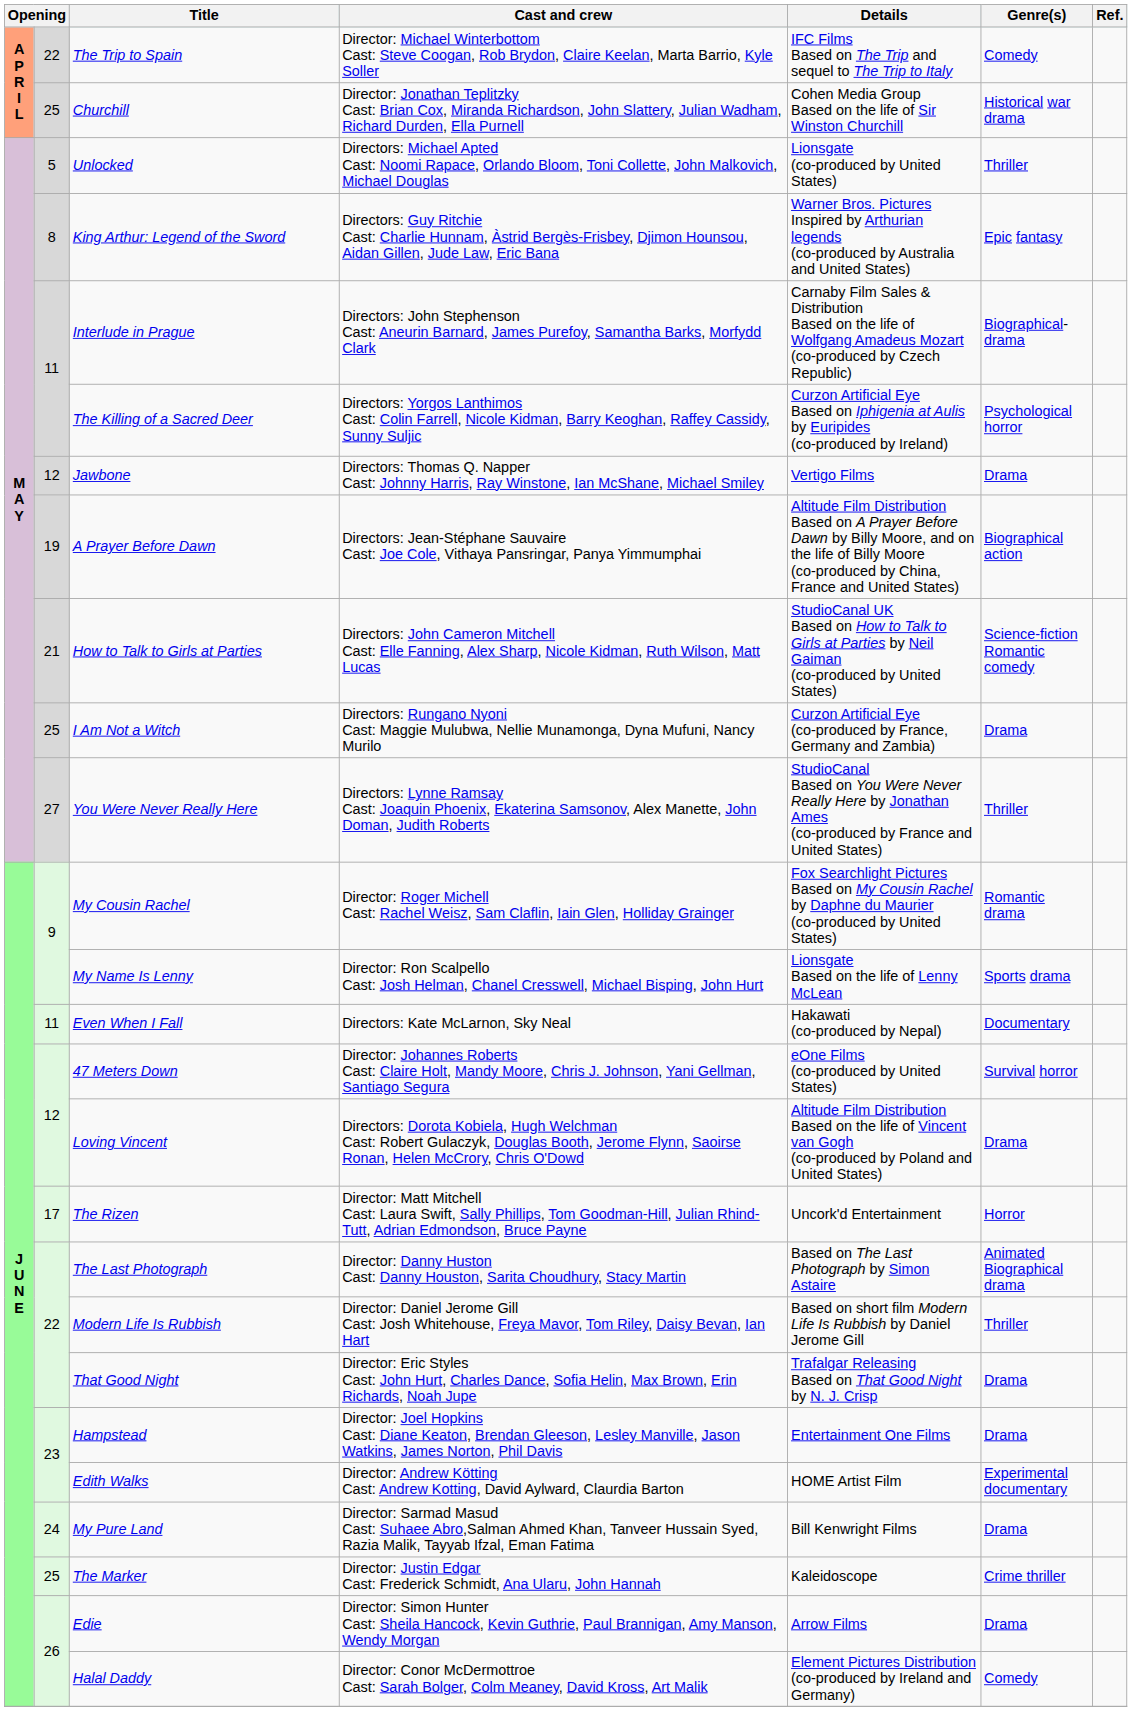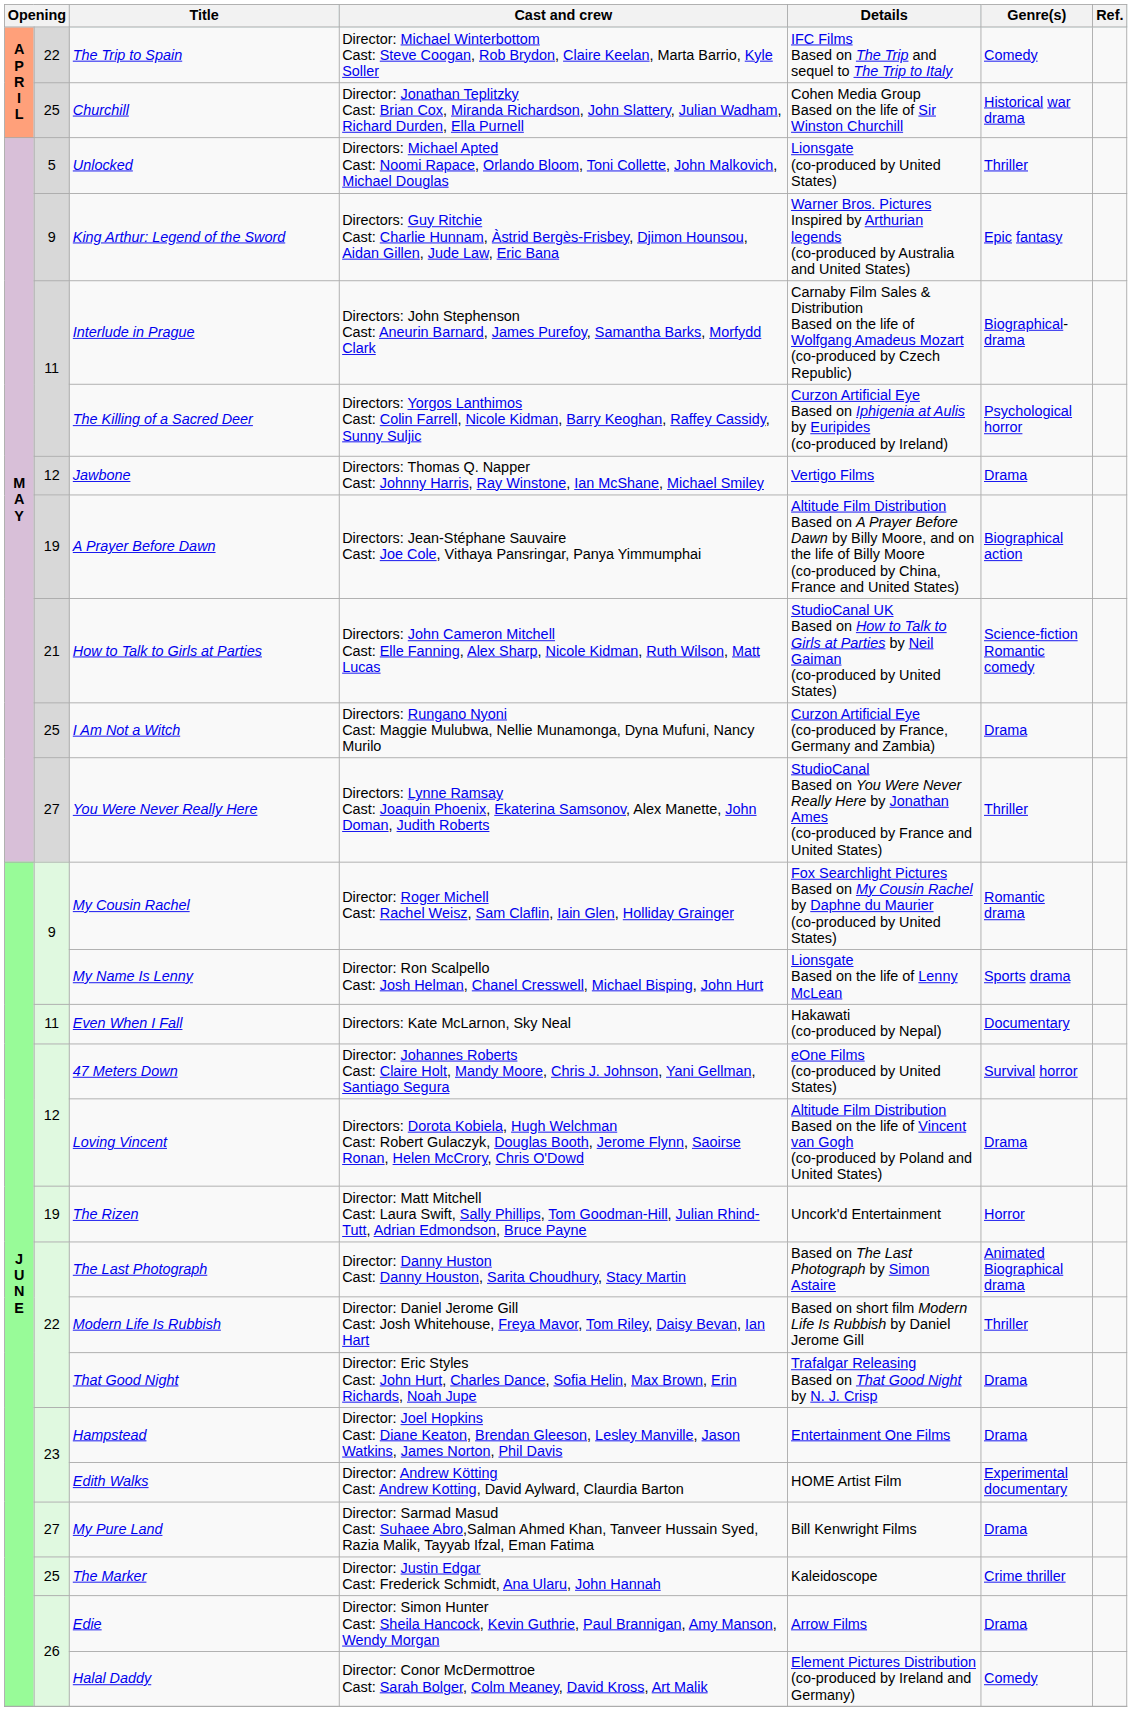(52, 236) 8 -> (52, 236) 9
(52, 1214) 17 -> (52, 1214) 19
(52, 1529) 24 -> (52, 1529) 27
